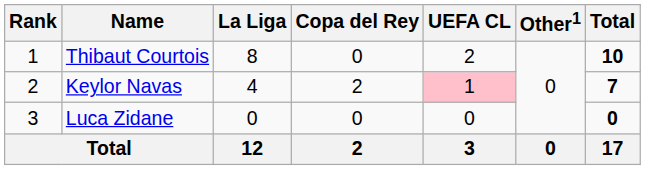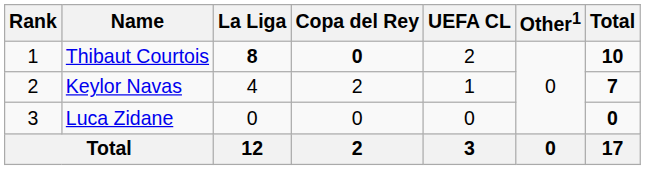(252, 56) normal -> (252, 56) bold
(357, 56) normal -> (357, 56) bold
(469, 87) pink background -> (469, 87) no background
